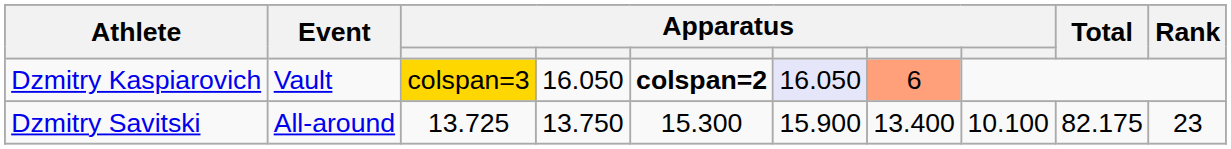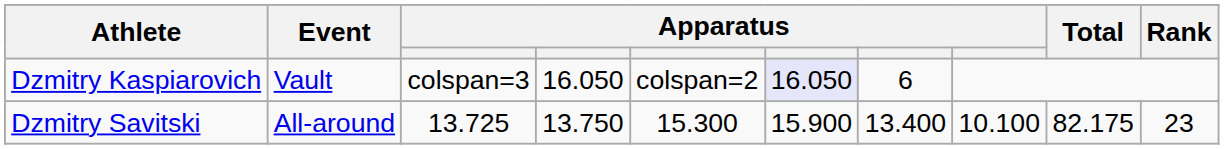(469, 80) gold background -> (469, 80) no background
(702, 80) bold -> (697, 80) normal
(914, 80) lightsalmon background -> (905, 80) no background
